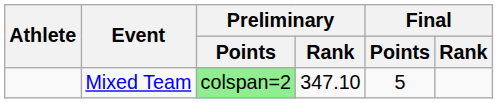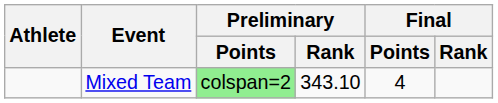(330, 83) 347.10 -> (330, 83) 343.10
(400, 83) 5 -> (400, 83) 4
